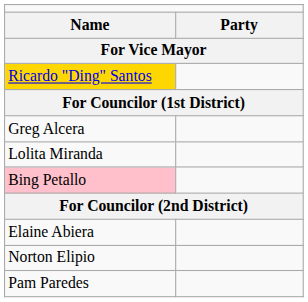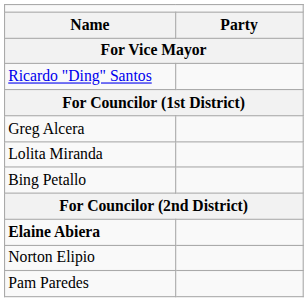(80, 76) gold background -> (80, 76) no background
(47, 180) pink background -> (47, 180) no background
(51, 232) normal -> (54, 232) bold
